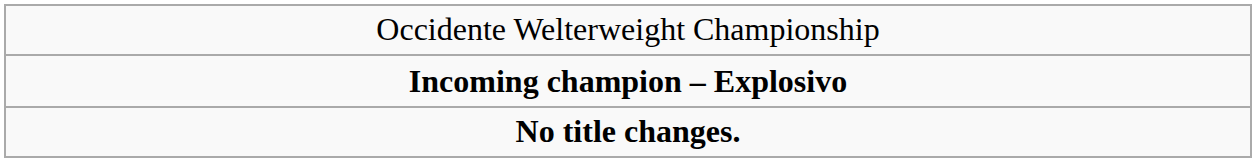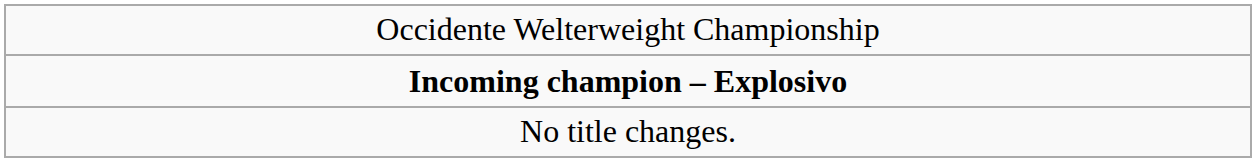(628, 131) bold -> (628, 131) normal
